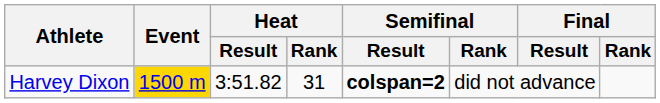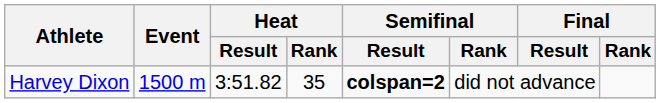(172, 82) gold background -> (172, 82) no background
(314, 82) 31 -> (314, 82) 35
